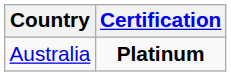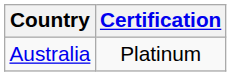(161, 53) bold -> (161, 53) normal
